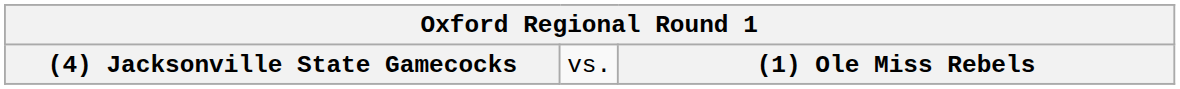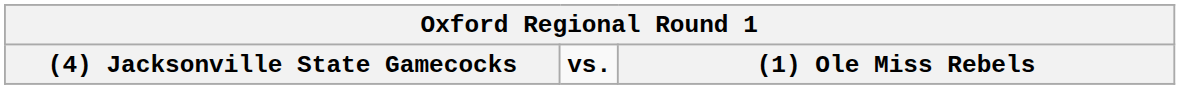(589, 65) normal -> (589, 65) bold
